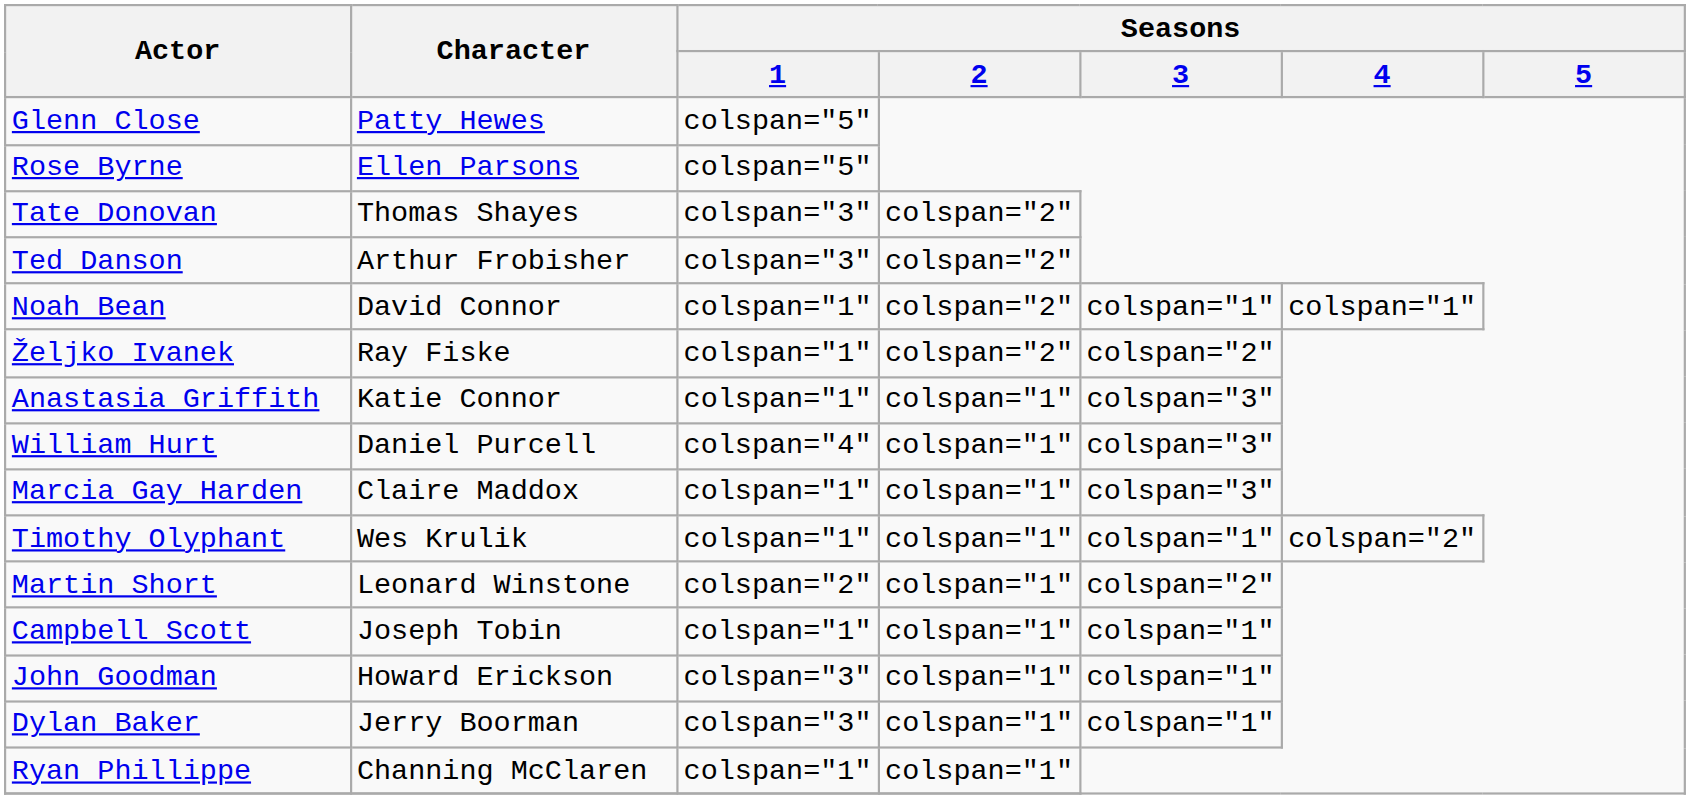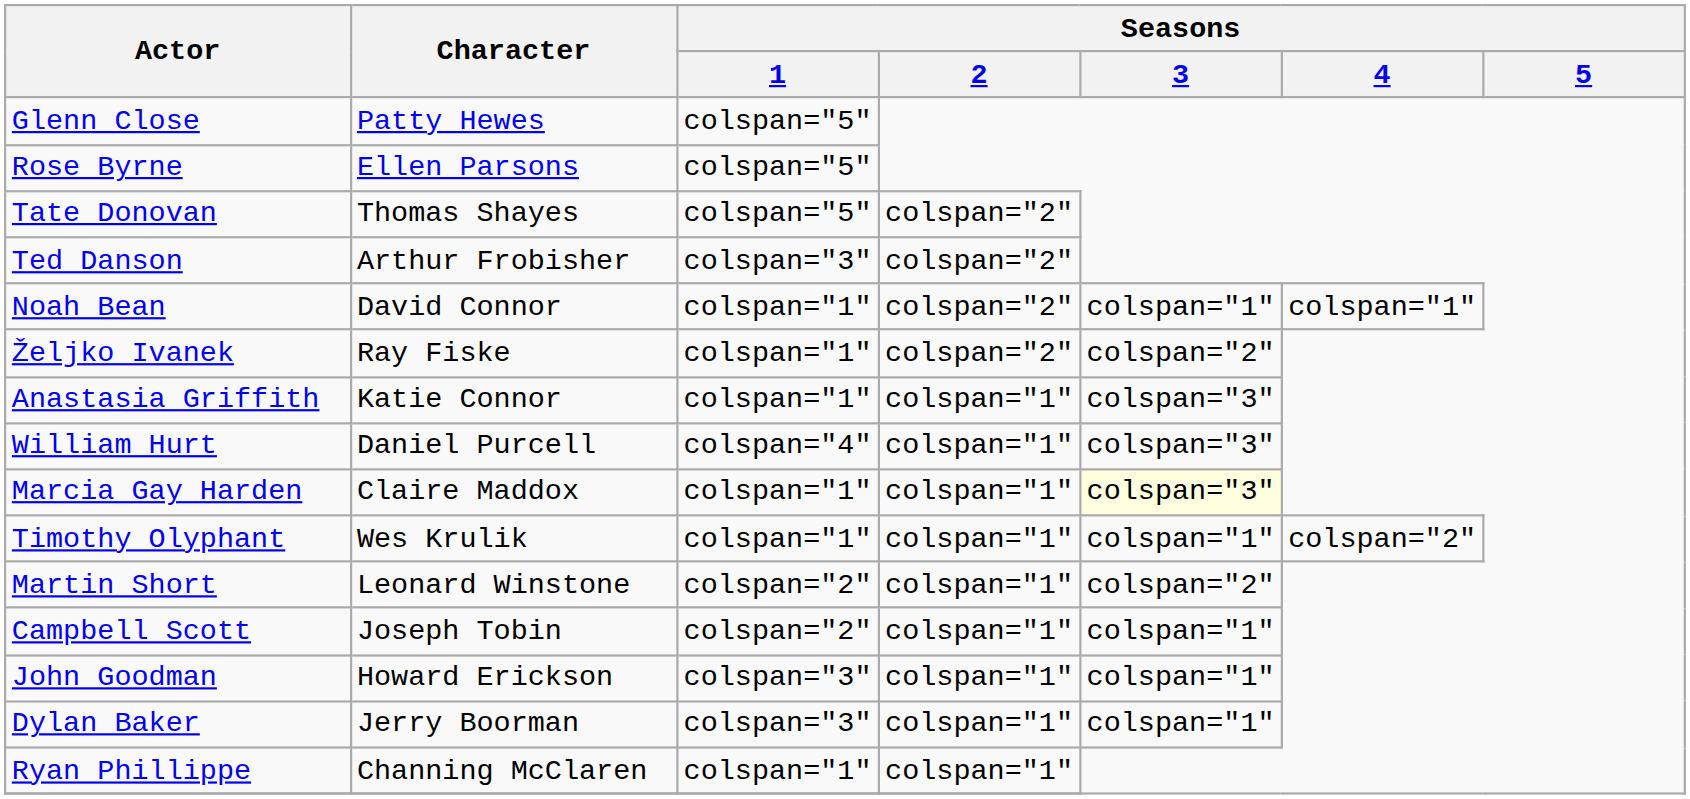(778, 214) colspan="3" -> (778, 214) colspan="5"
(1181, 492) no background -> (1181, 492) lightyellow background
(778, 632) colspan="1" -> (778, 632) colspan="2"
